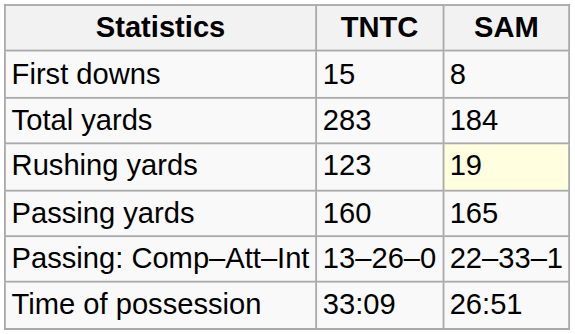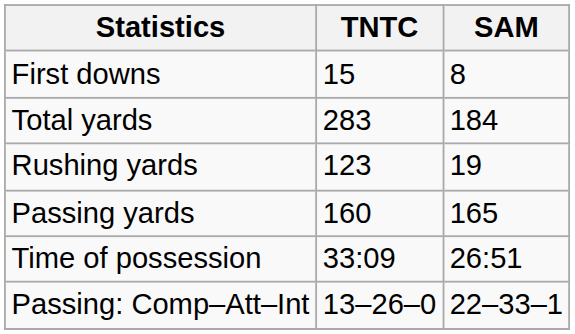(466, 166) lightyellow background -> (466, 166) no background
rows swapped: (161, 258) <-> (137, 304)
